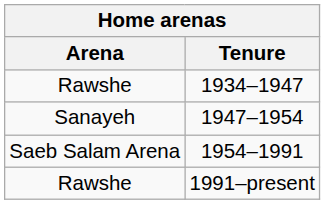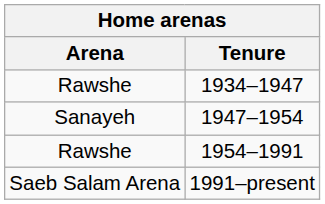(95, 150) Saeb Salam Arena -> (95, 150) Rawshe
(95, 183) Rawshe -> (95, 183) Saeb Salam Arena
